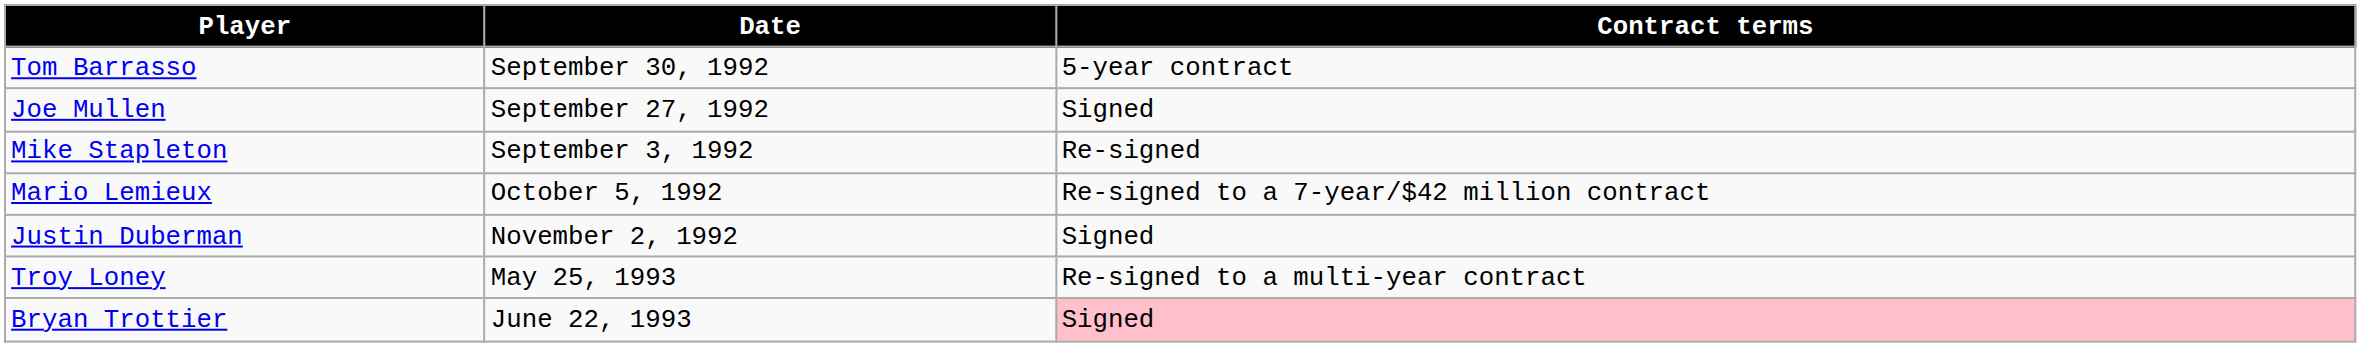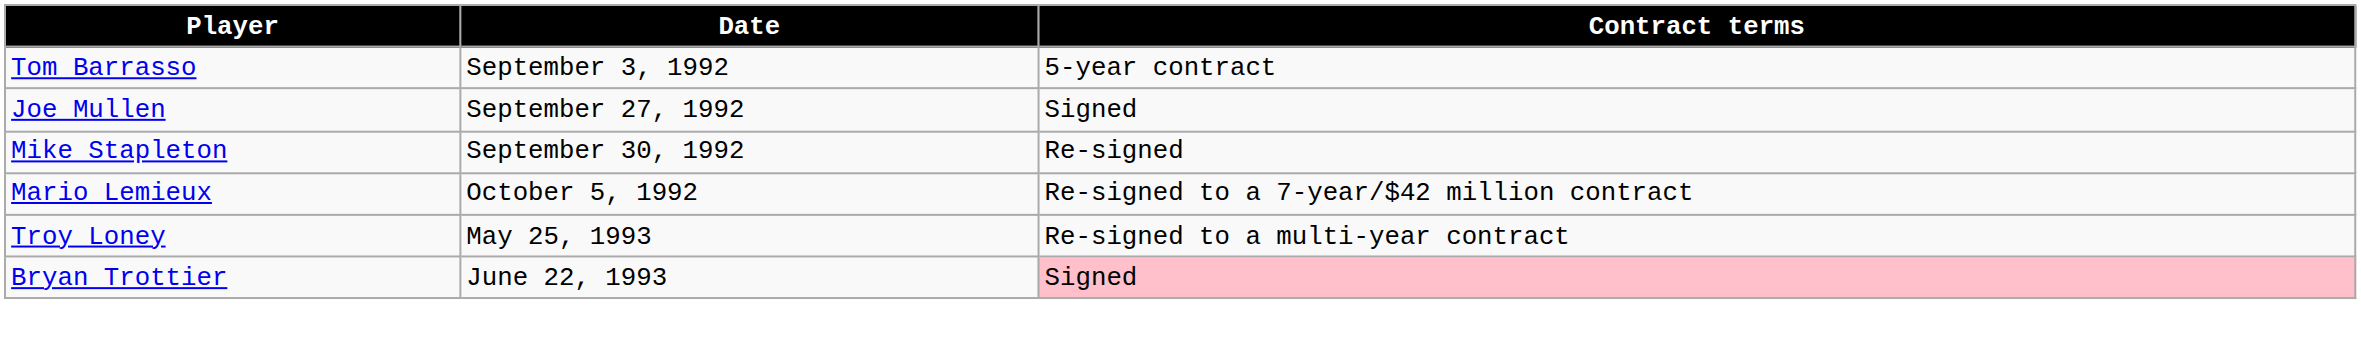(630, 68) September 30, 1992 -> (598, 68) September 3, 1992
(622, 152) September 3, 1992 -> (605, 152) September 30, 1992
- row: (127, 236)
